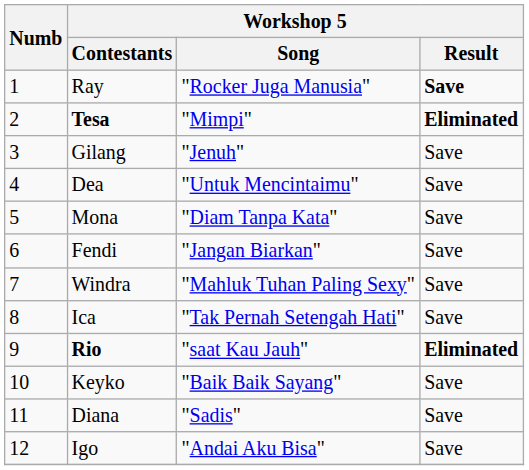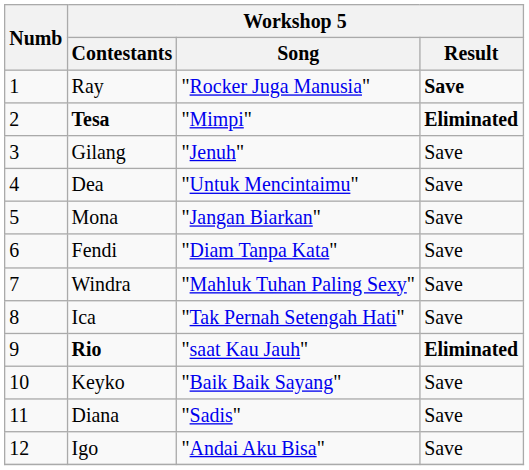(259, 218) "Diam Tanpa Kata" -> (251, 218) "Jangan Biarkan"
(251, 250) "Jangan Biarkan" -> (259, 250) "Diam Tanpa Kata"
